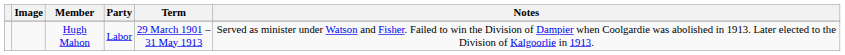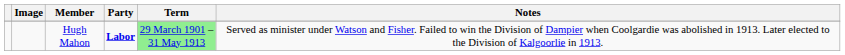(119, 36) normal -> (121, 36) bold
(174, 36) no background -> (177, 36) lightgreen background
